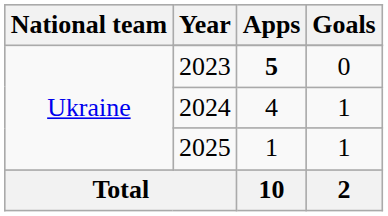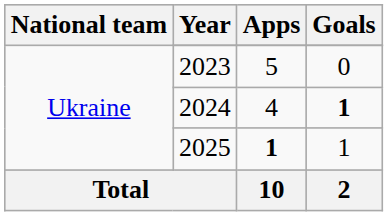(272, 66) bold -> (272, 66) normal
(344, 107) normal -> (344, 107) bold
(272, 148) normal -> (272, 148) bold
